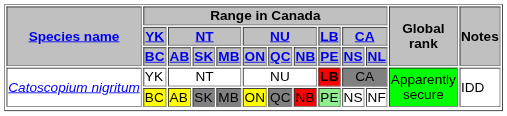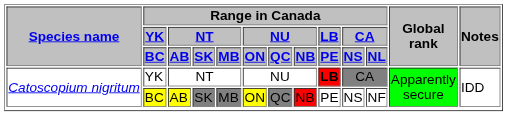(329, 97) lightgreen background -> (329, 97) no background
